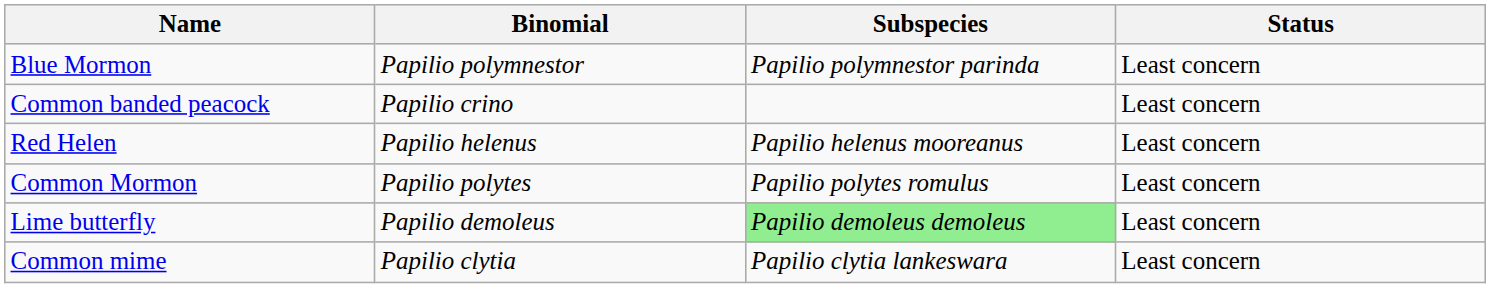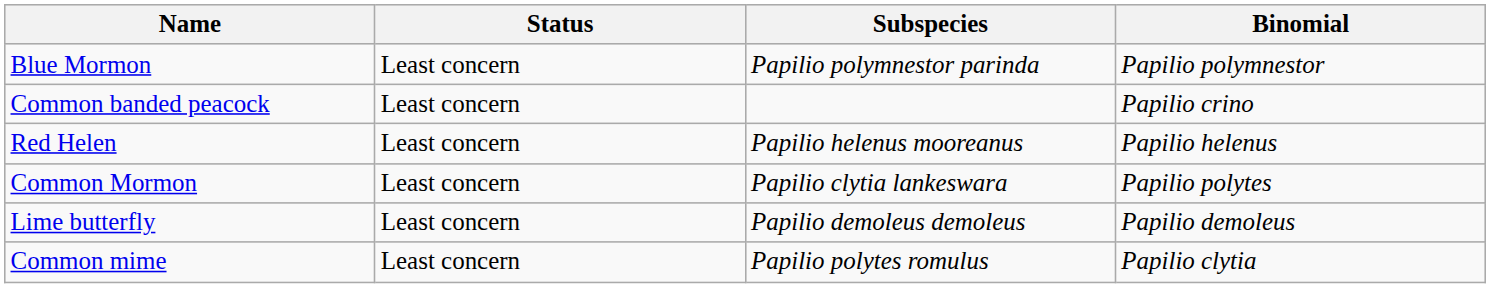columns swapped: (560, 24) <-> (1301, 24)
(870, 182) Papilio polytes romulus -> (879, 182) Papilio clytia lankeswara
(888, 222) lightgreen background -> (888, 222) no background
(879, 261) Papilio clytia lankeswara -> (870, 261) Papilio polytes romulus
